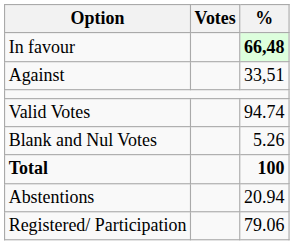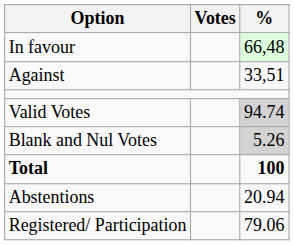(264, 47) bold -> (264, 47) normal
(264, 112) no background -> (264, 112) lightgrey background
(269, 140) no background -> (269, 140) lightgrey background
